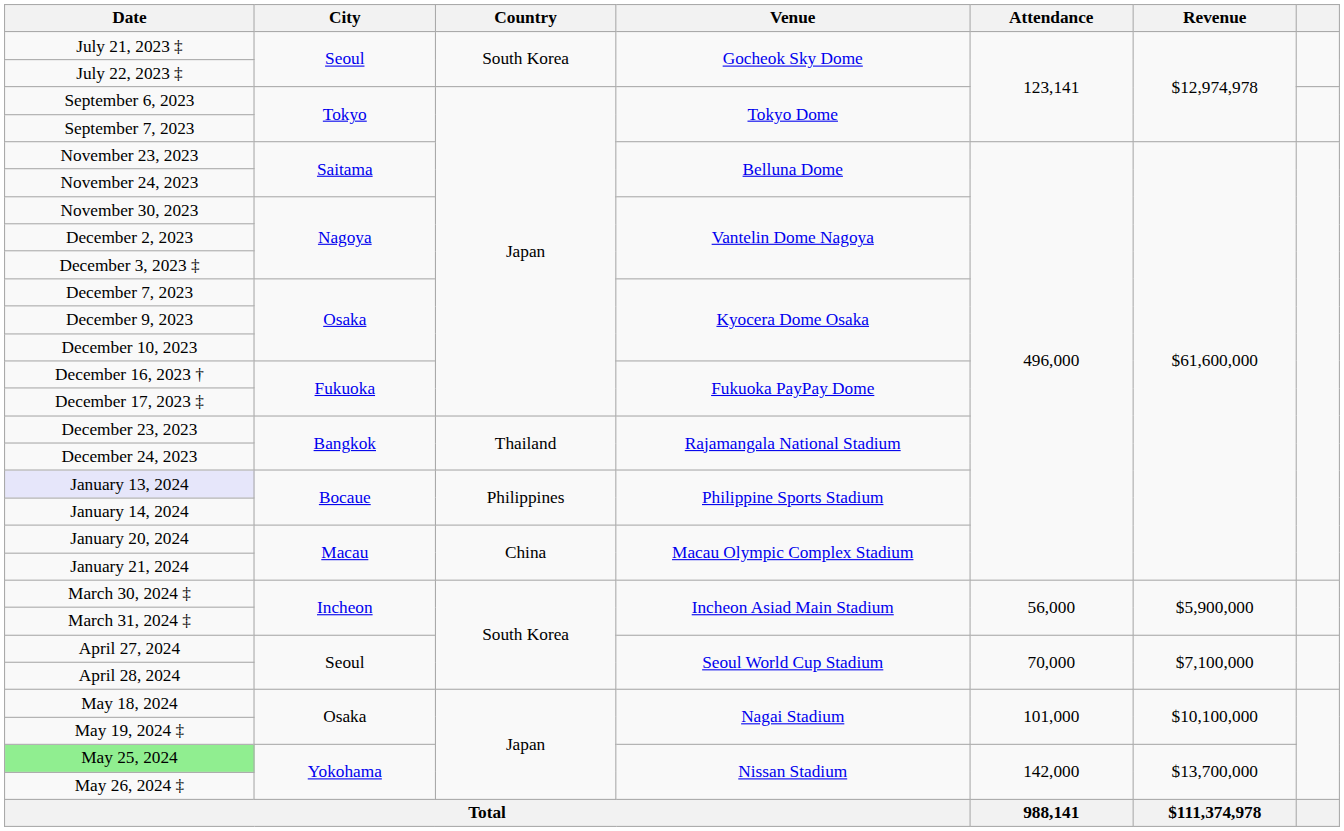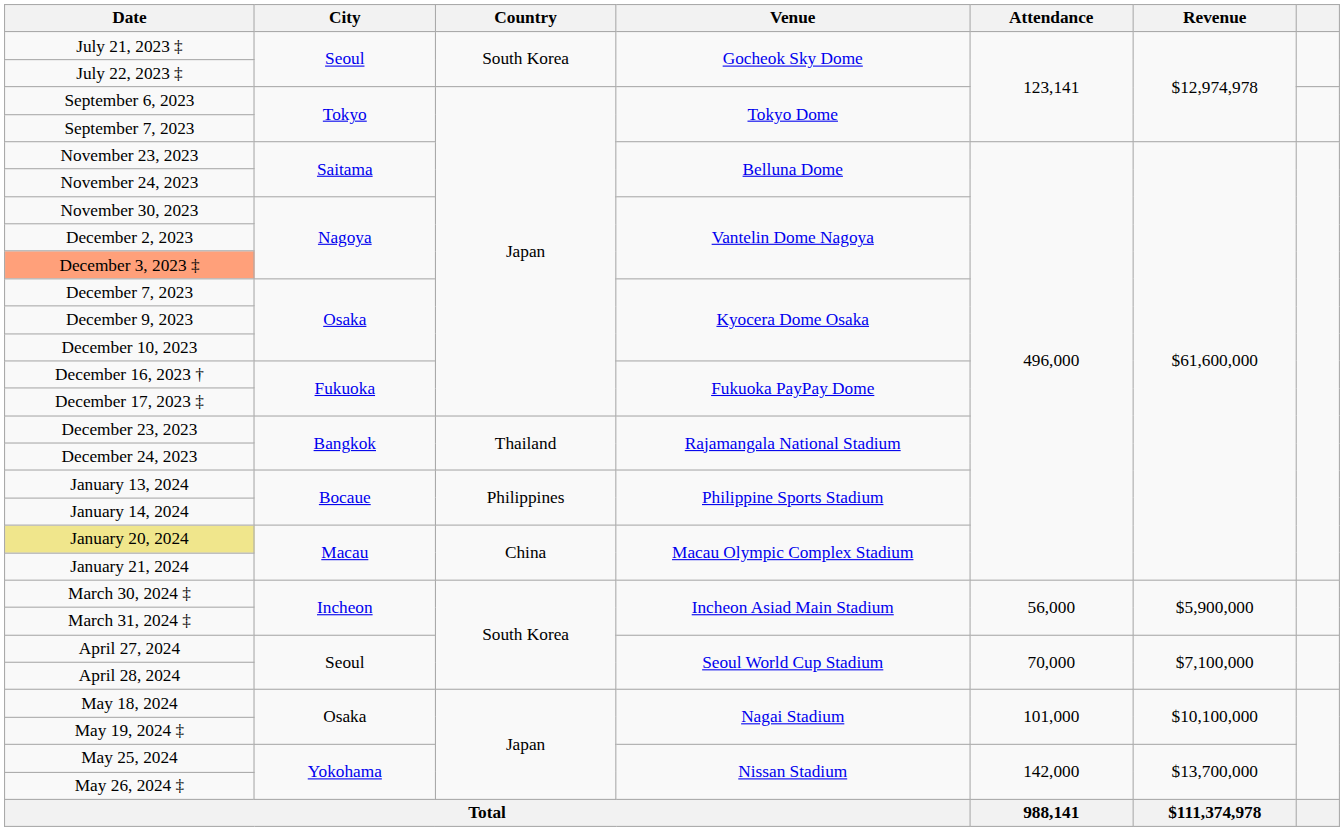(129, 264) no background -> (129, 264) lightsalmon background
(129, 484) lavender background -> (129, 484) no background
(129, 538) no background -> (129, 538) khaki background
(129, 758) lightgreen background -> (129, 758) no background
